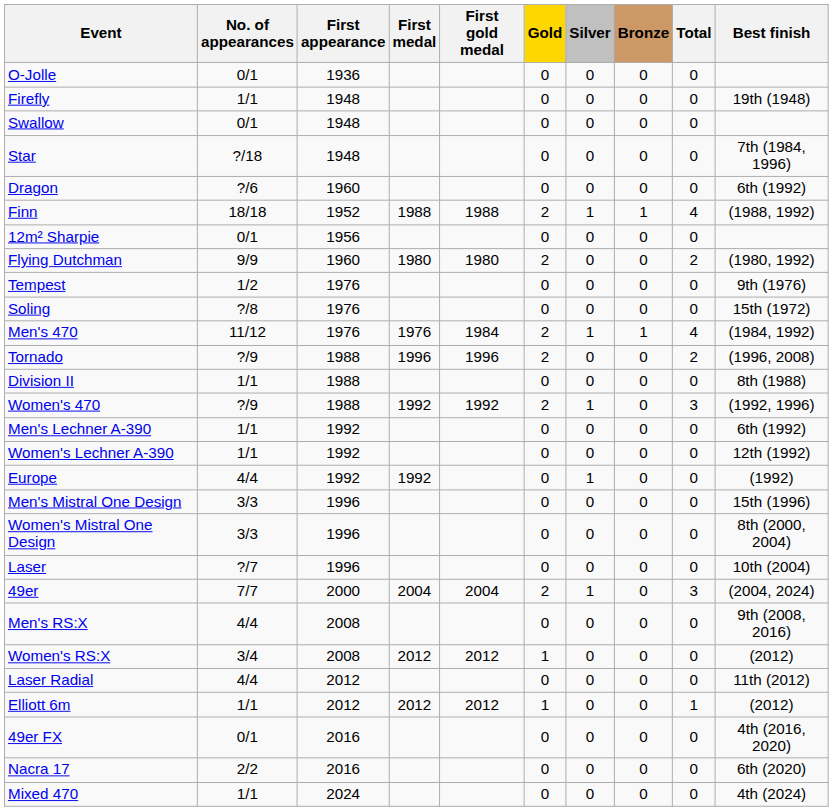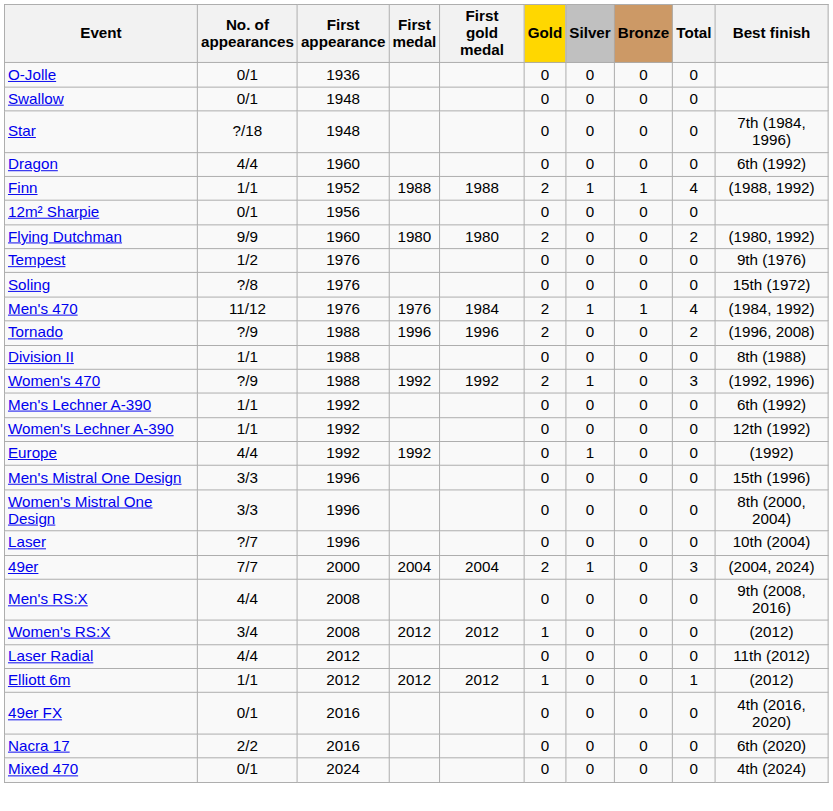- row: (29, 98)
(247, 188) ?/6 -> (247, 164) 4/4
(247, 212) 18/18 -> (247, 188) 1/1
(247, 794) 1/1 -> (247, 770) 0/1
